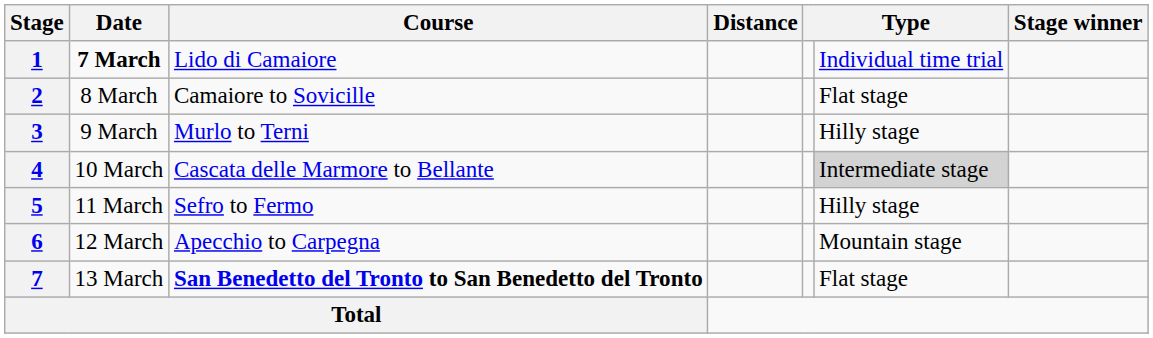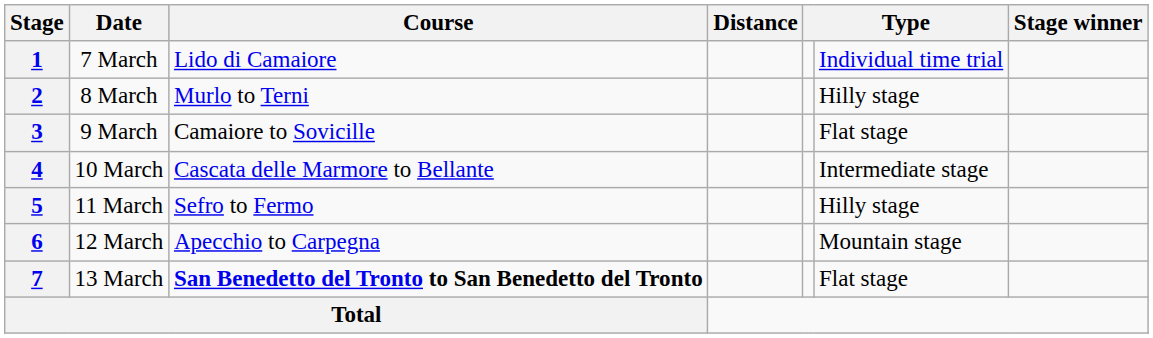(119, 59) bold -> (119, 59) normal
(274, 95) Camaiore to Sovicille -> (241, 95) Murlo to Terni
(863, 95) Flat stage -> (869, 95) Hilly stage
(241, 132) Murlo to Terni -> (274, 132) Camaiore to Sovicille
(869, 132) Hilly stage -> (863, 132) Flat stage
(904, 168) lightgrey background -> (904, 168) no background
